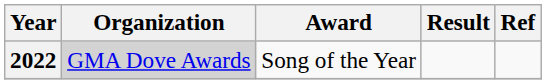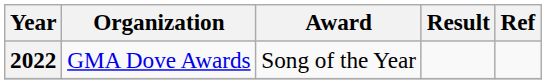(159, 59) lightgrey background -> (159, 59) no background
